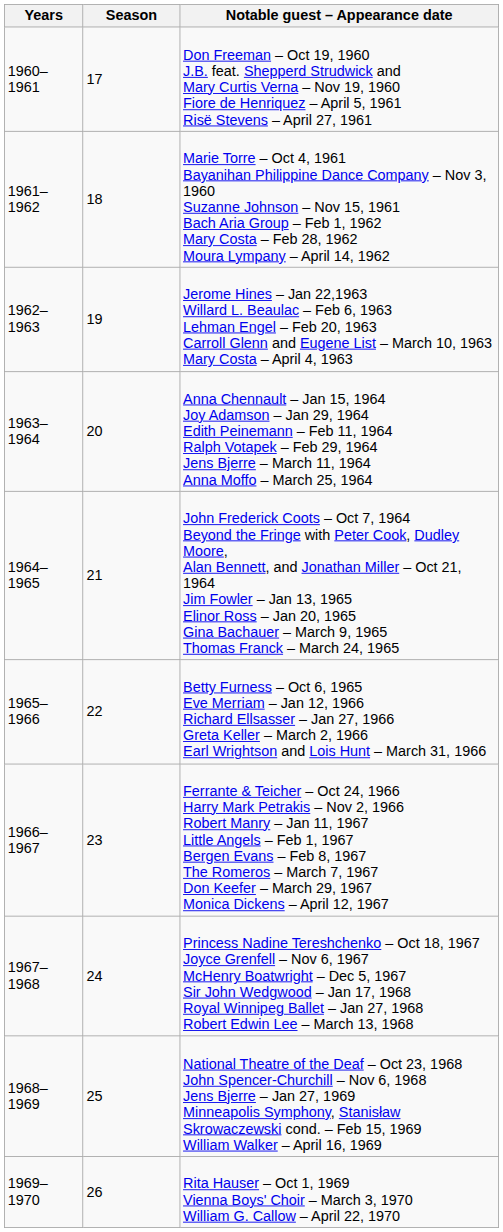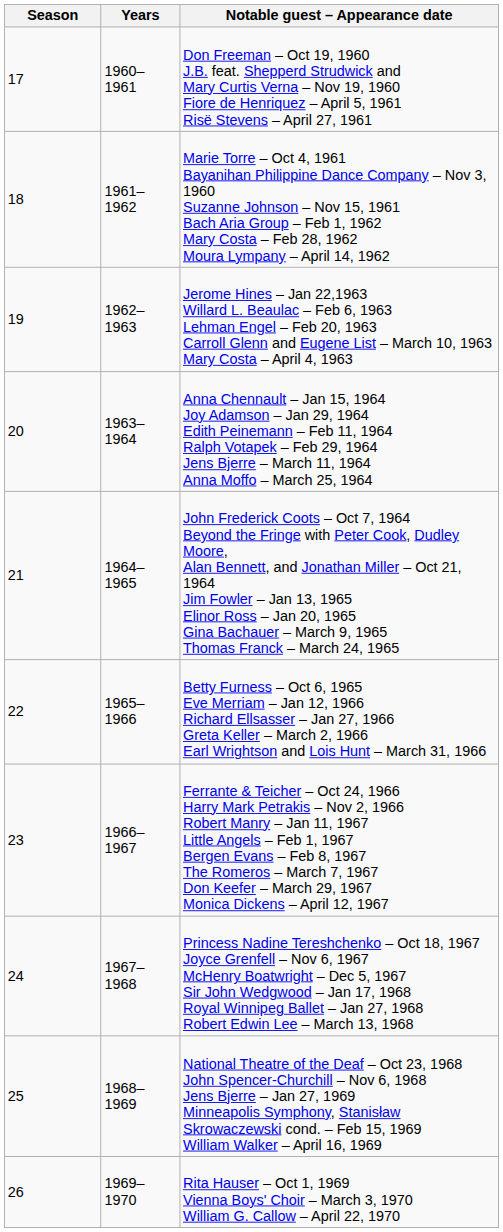columns swapped: (131, 15) <-> (44, 15)
